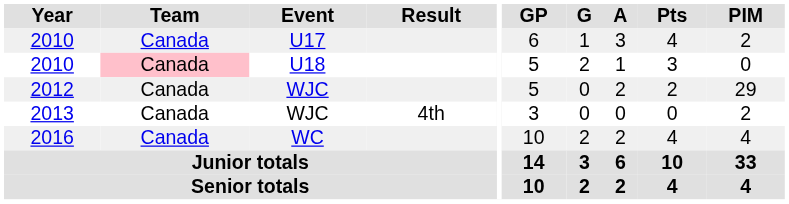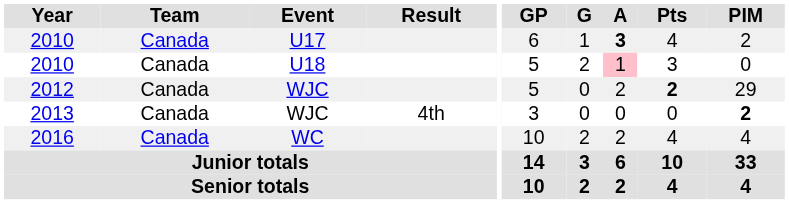(620, 40) normal -> (620, 40) bold
(175, 64) pink background -> (175, 64) no background
(620, 64) no background -> (620, 64) pink background
(672, 89) normal -> (672, 89) bold
(746, 113) normal -> (746, 113) bold
